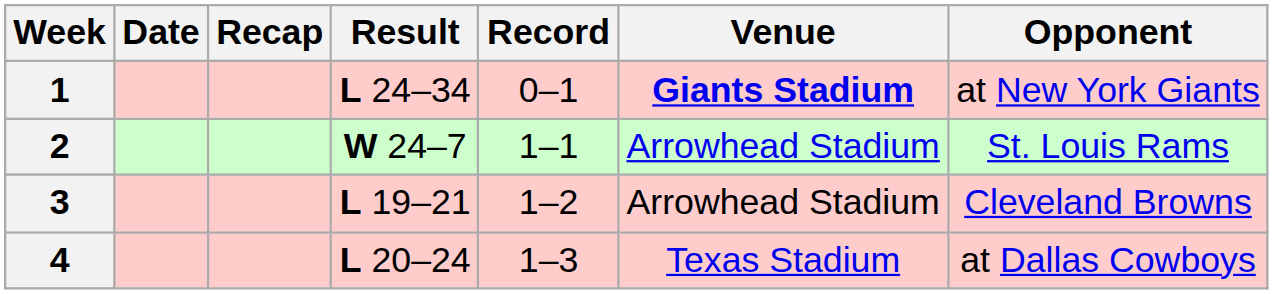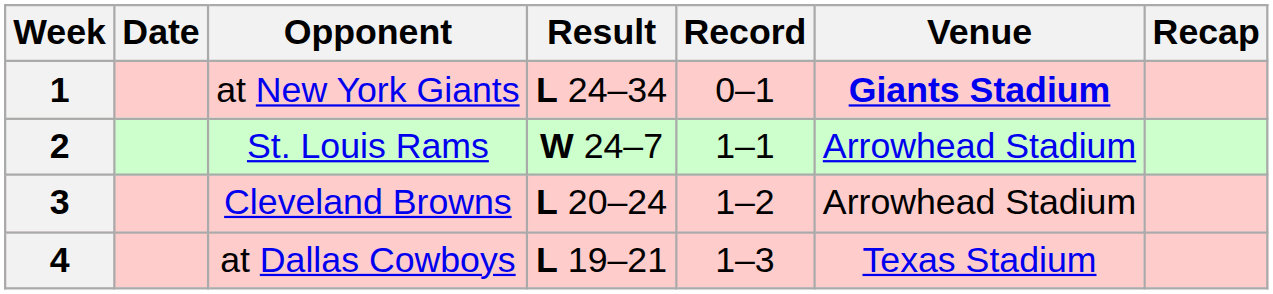columns swapped: (1108, 32) <-> (270, 32)
(405, 202) L 19–21 -> (602, 202) L 20–24
(405, 259) L 20–24 -> (602, 259) L 19–21
